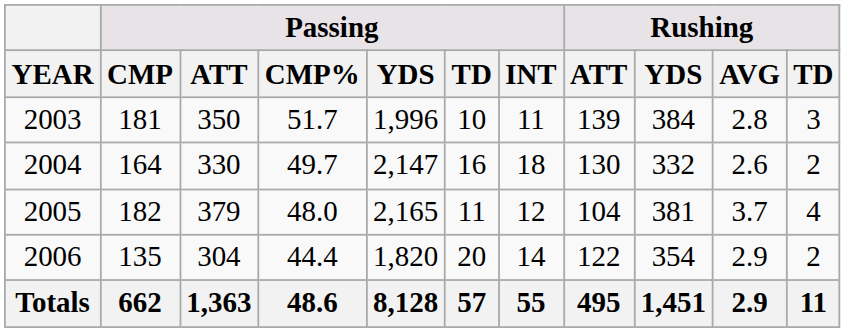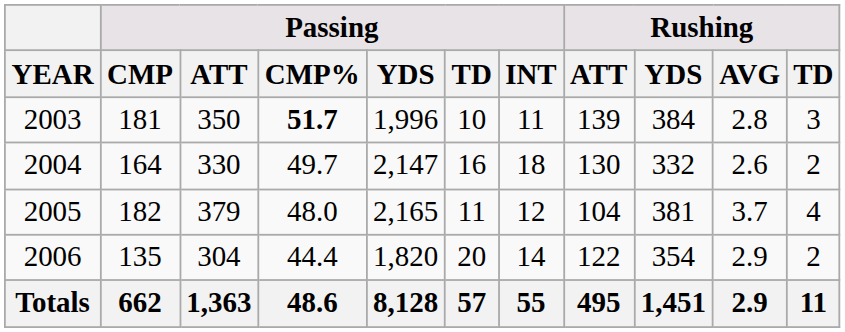(312, 119) normal -> (312, 119) bold
